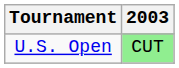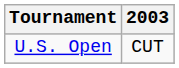(148, 49) lightgreen background -> (148, 49) no background
